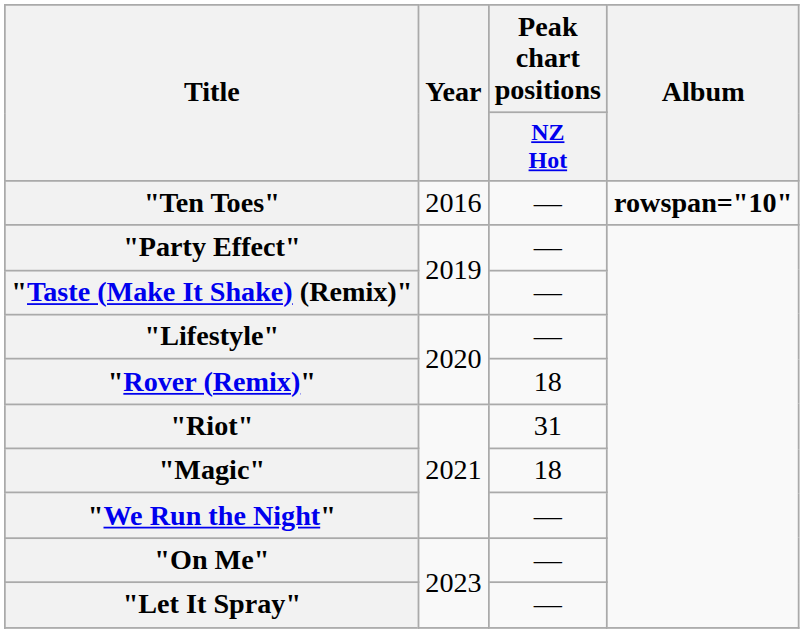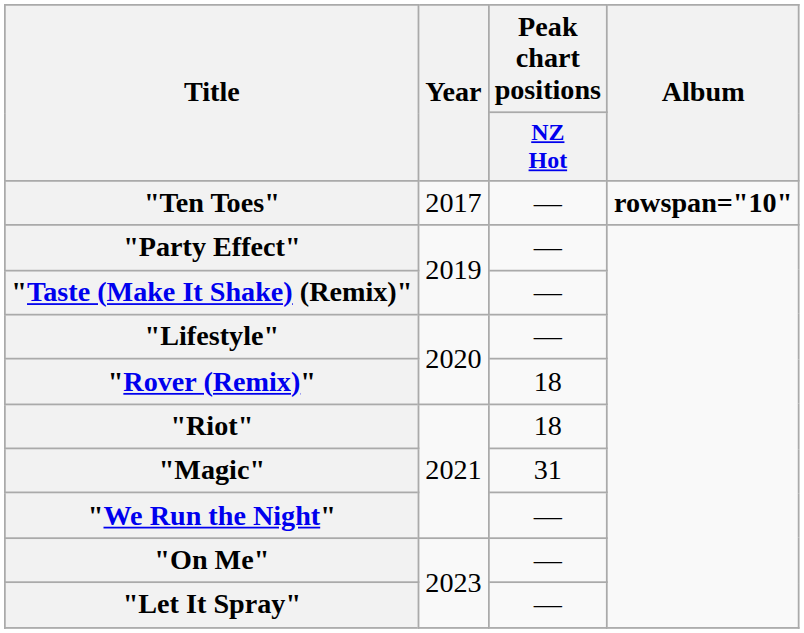(453, 202) 2016 -> (453, 202) 2017
(548, 425) 31 -> (548, 425) 18
(548, 470) 18 -> (548, 470) 31
